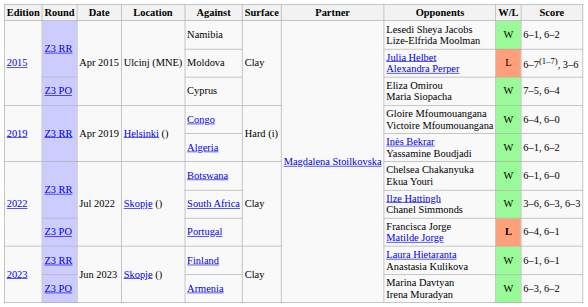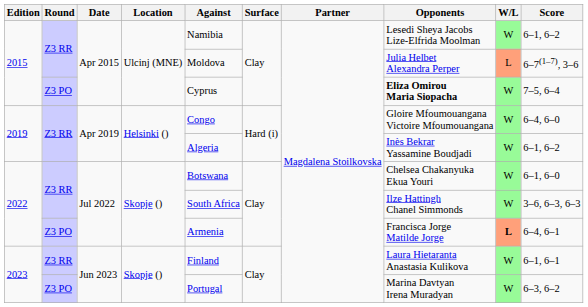(419, 91) normal -> (422, 91) bold
(205, 232) Portugal -> (205, 232) Armenia
(205, 288) Armenia -> (205, 288) Portugal
